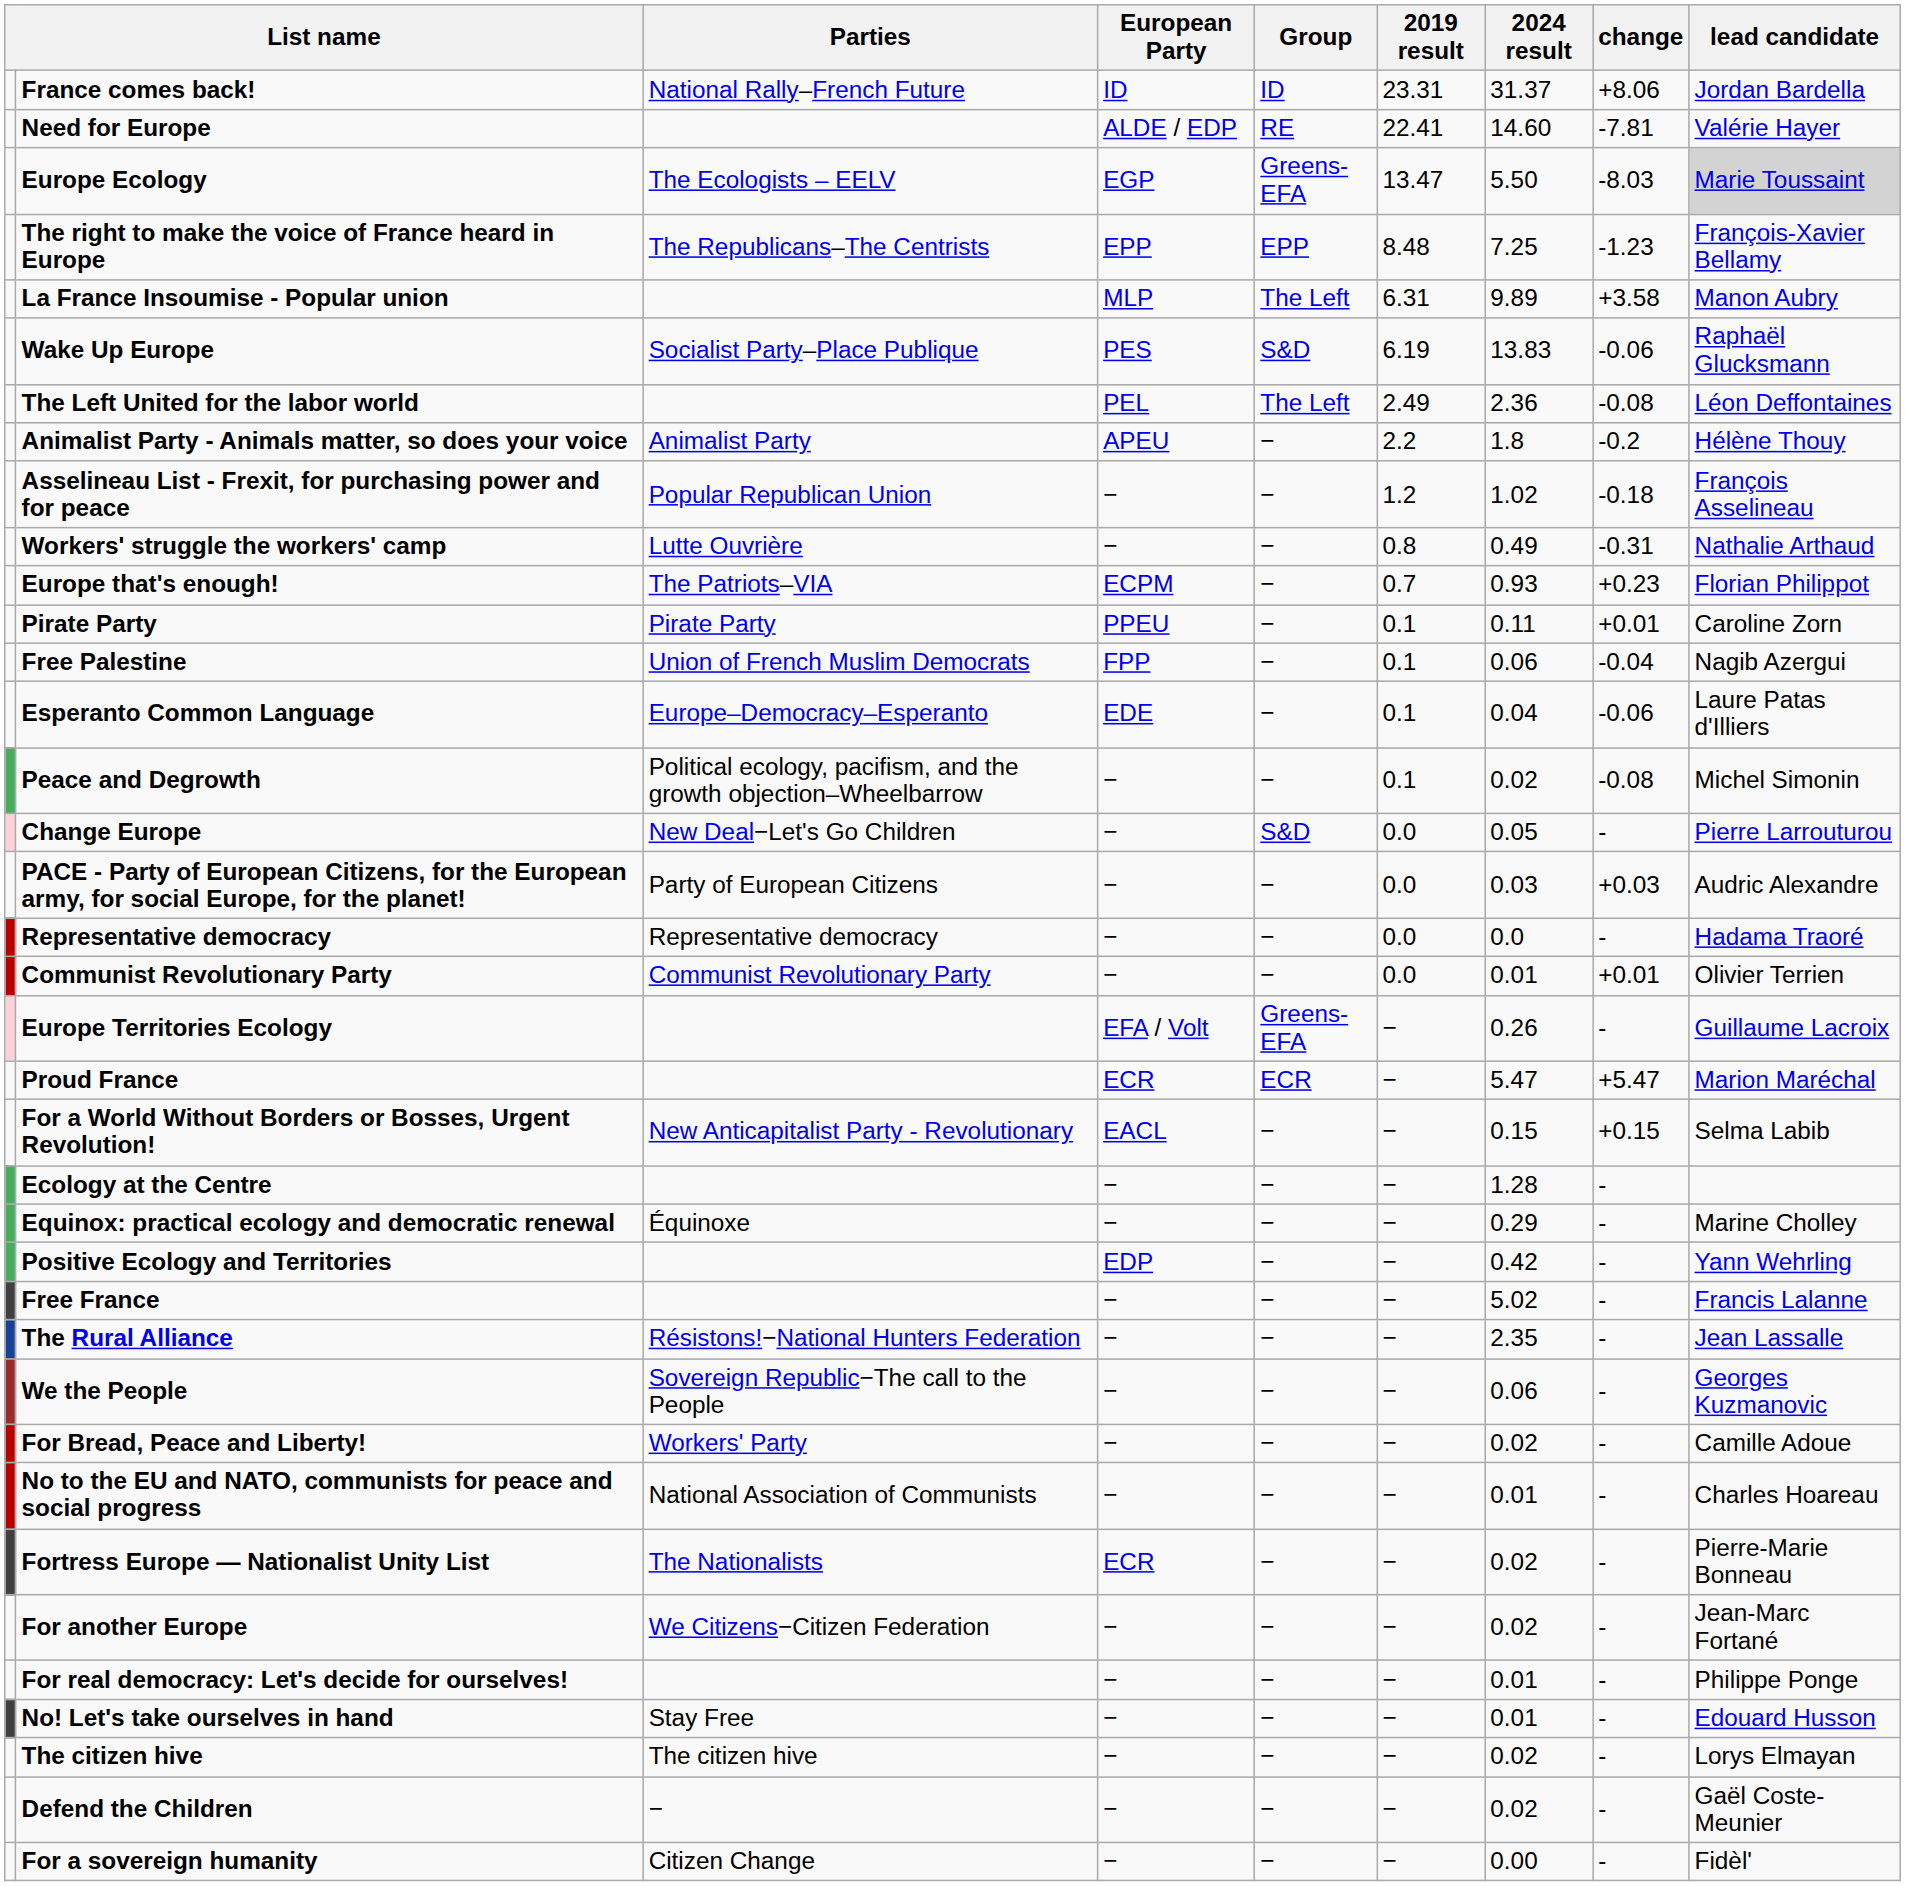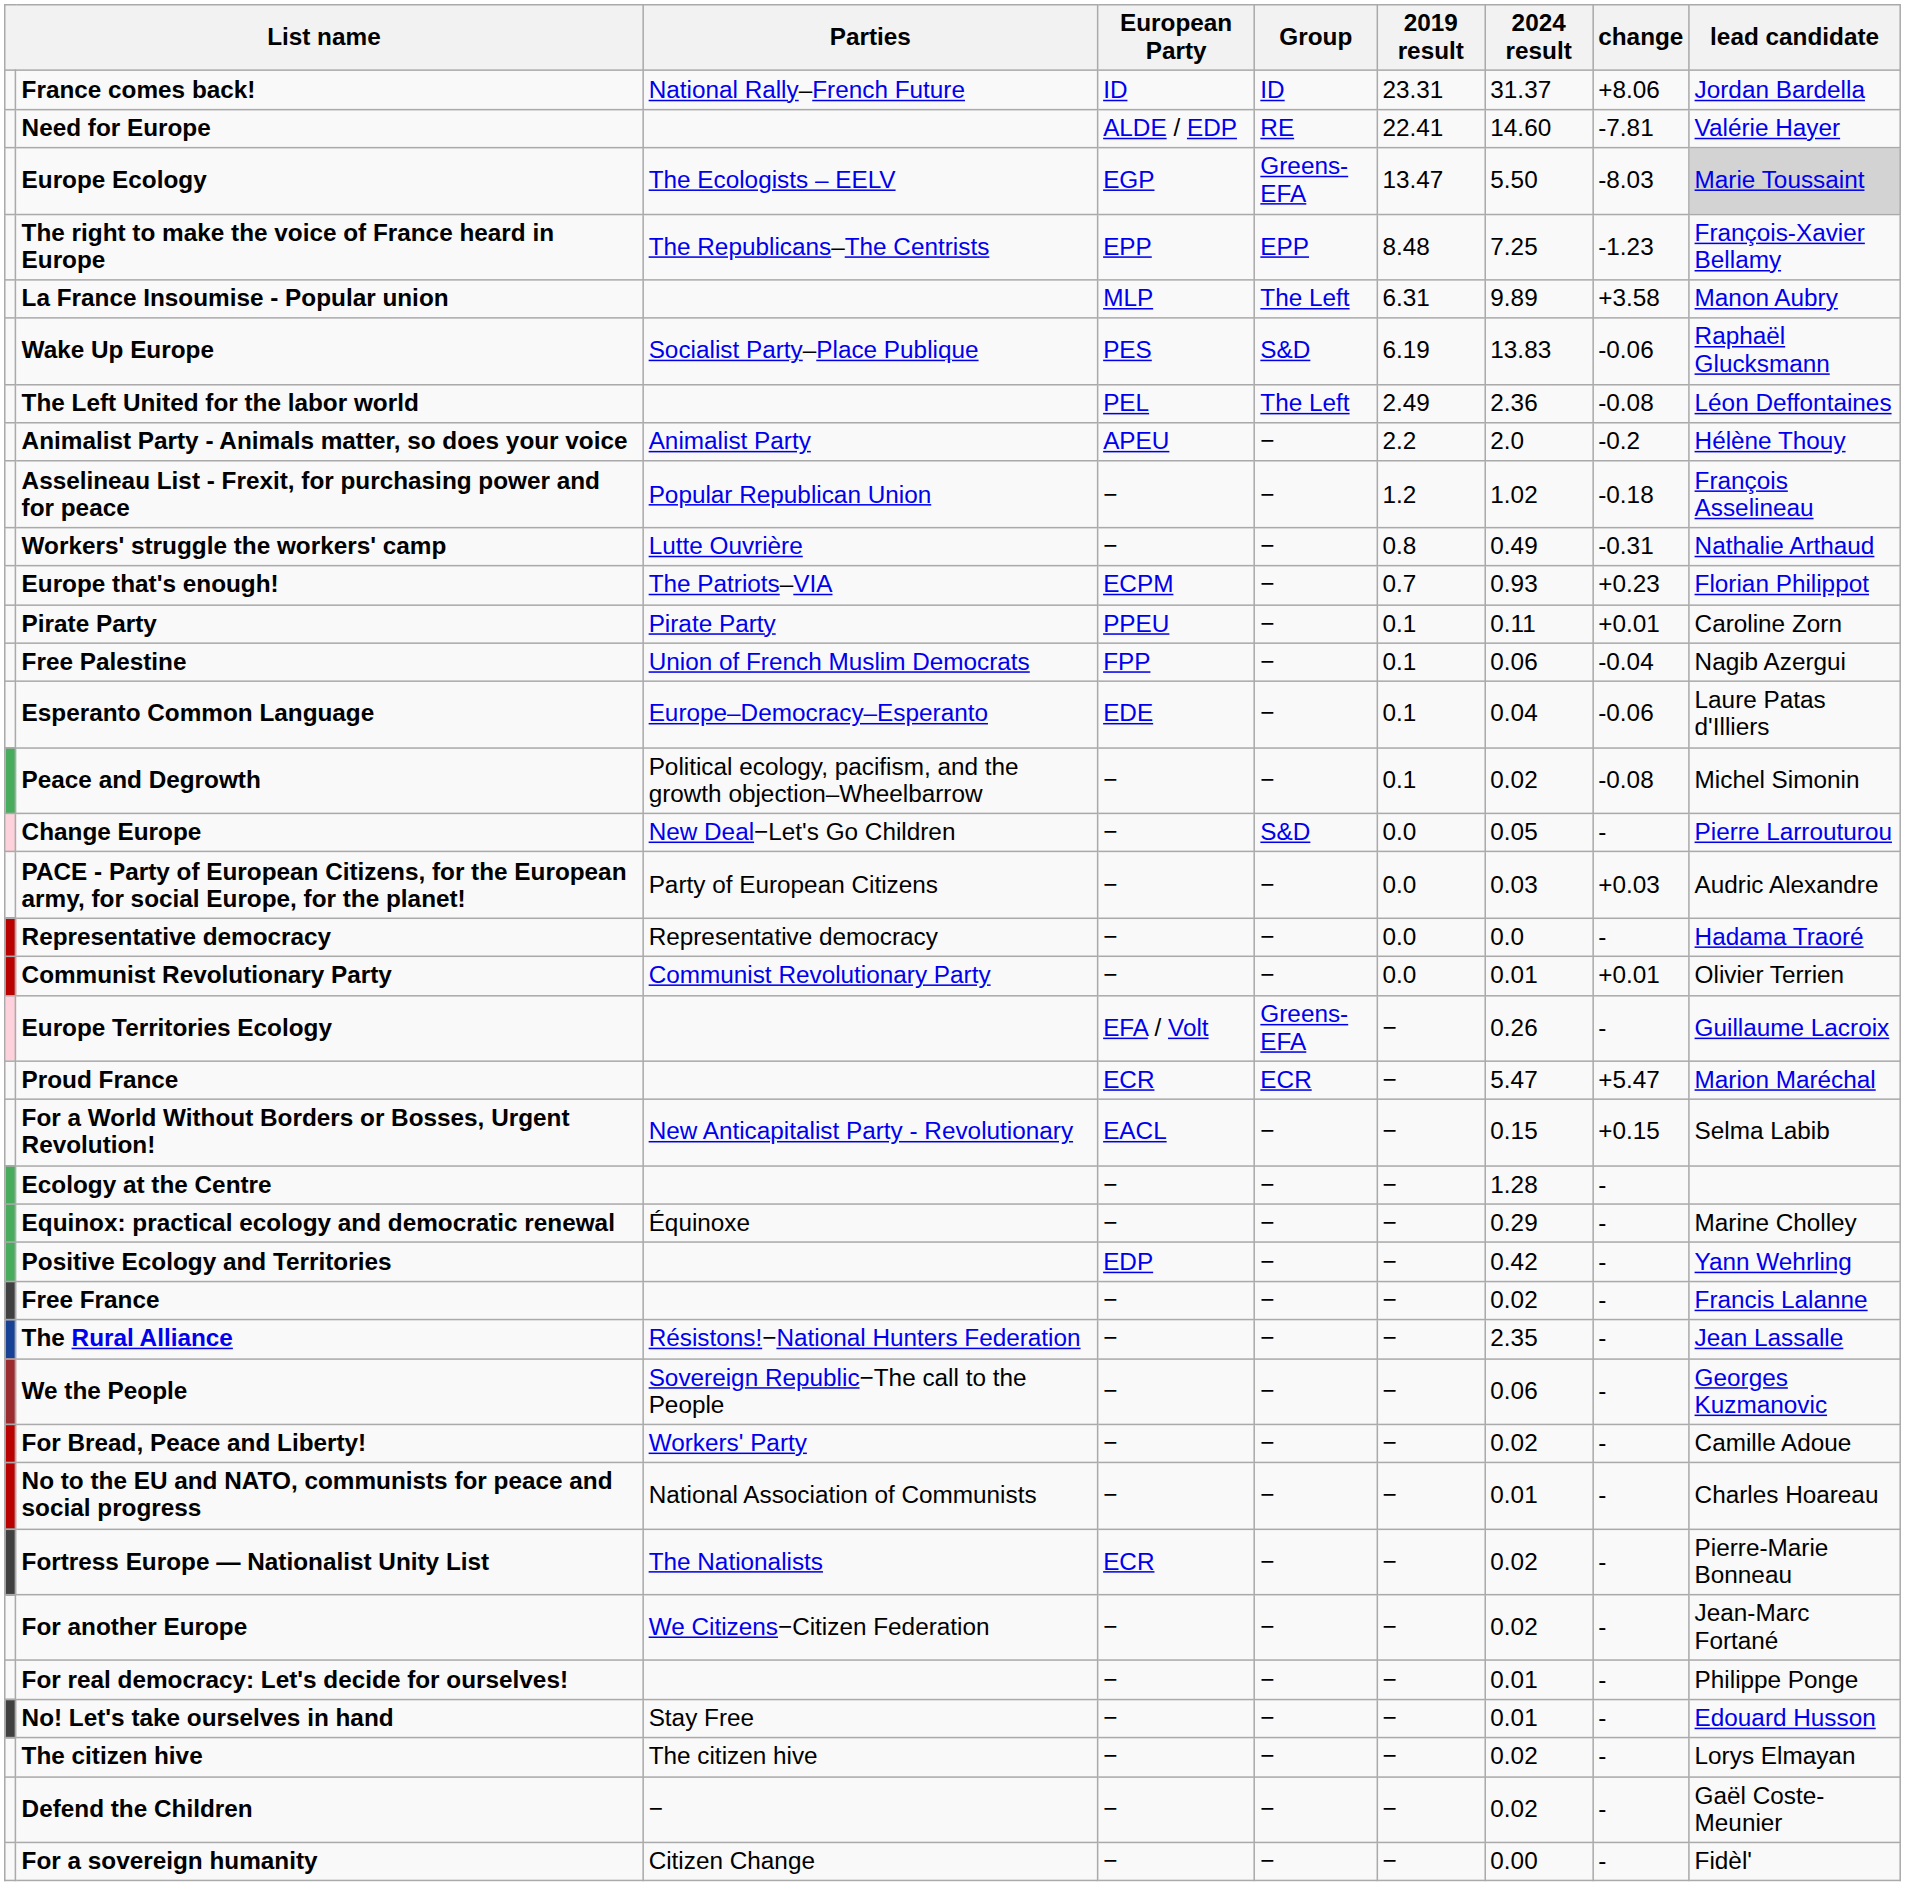(1507, 441) 1.8 -> (1507, 441) 2.0
(1514, 1300) 5.02 -> (1514, 1300) 0.02
